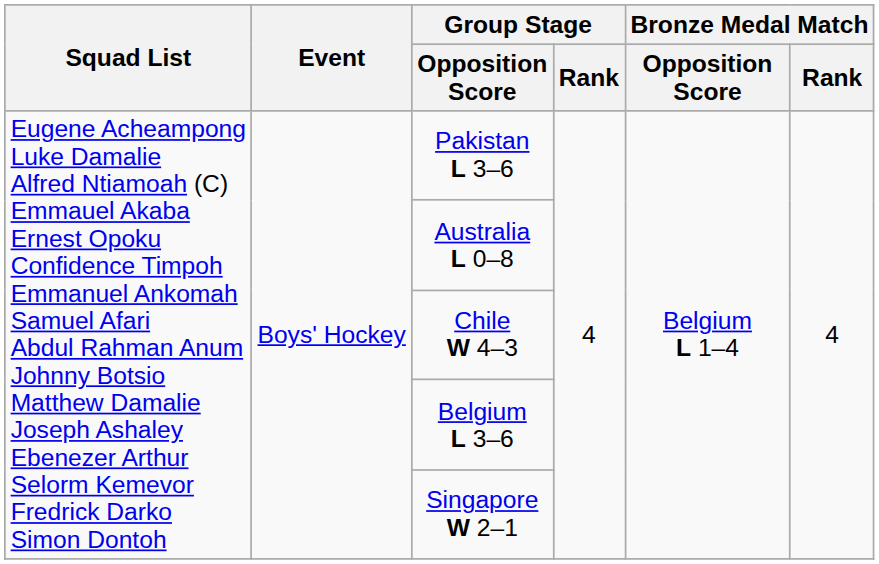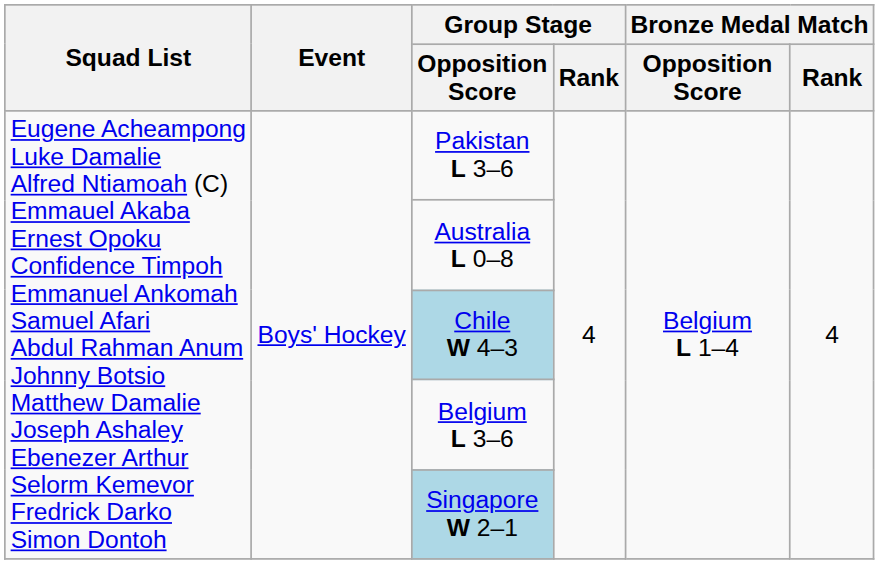(482, 335) no background -> (482, 335) lightblue background
(482, 515) no background -> (482, 515) lightblue background
